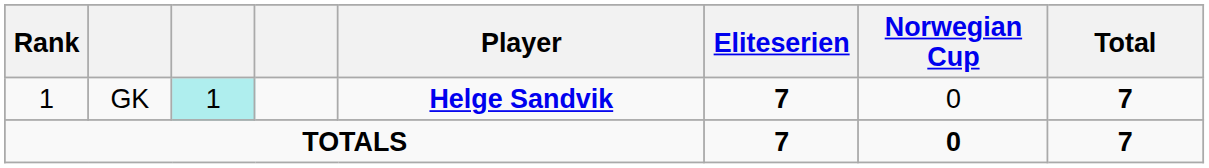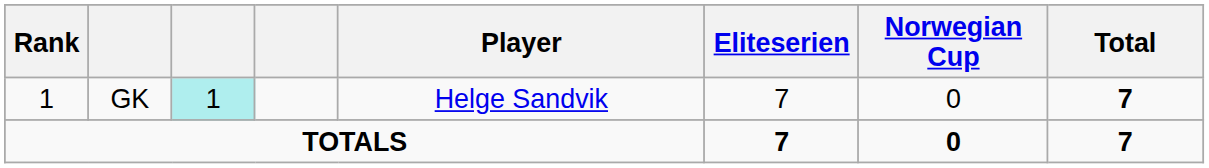(521, 99) bold -> (521, 99) normal
(782, 99) bold -> (782, 99) normal
